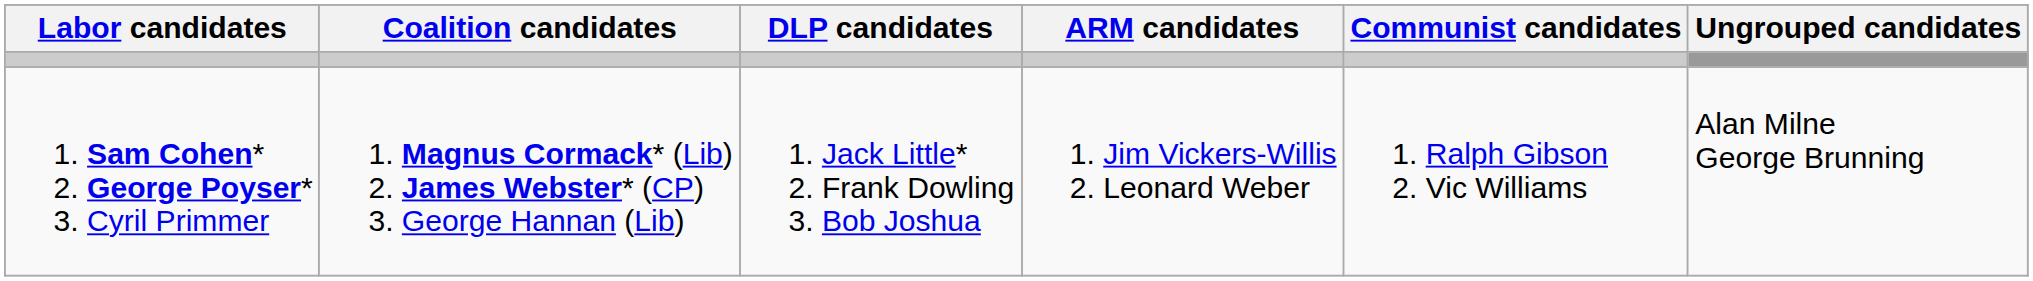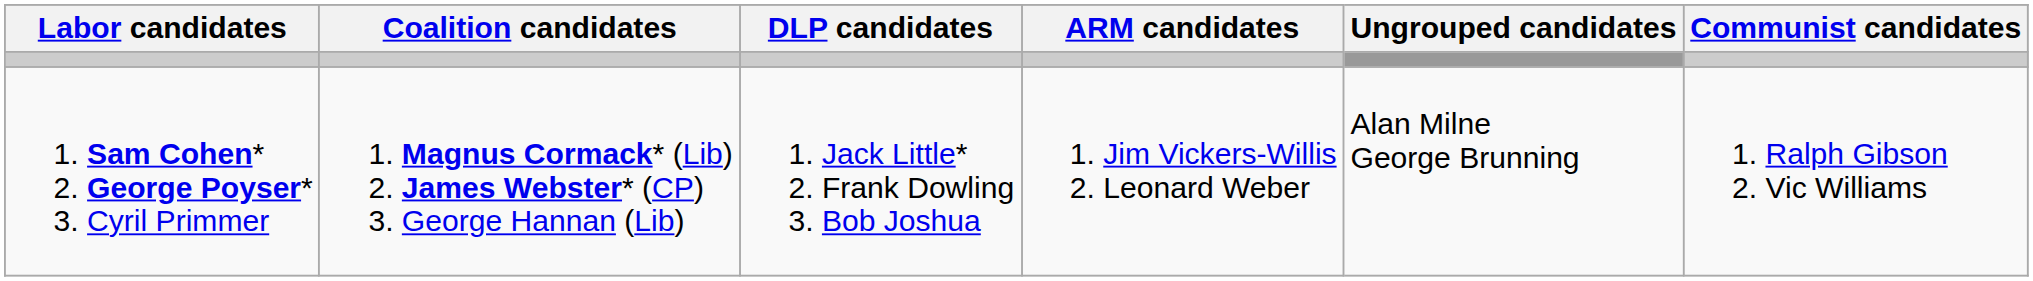columns swapped: (1516, 28) <-> (1858, 28)
